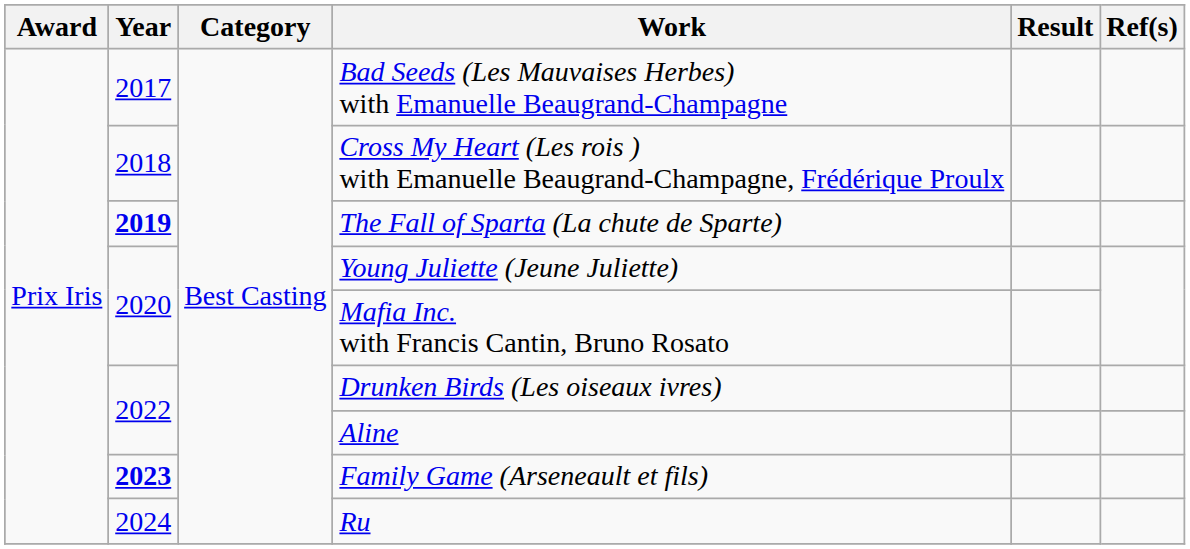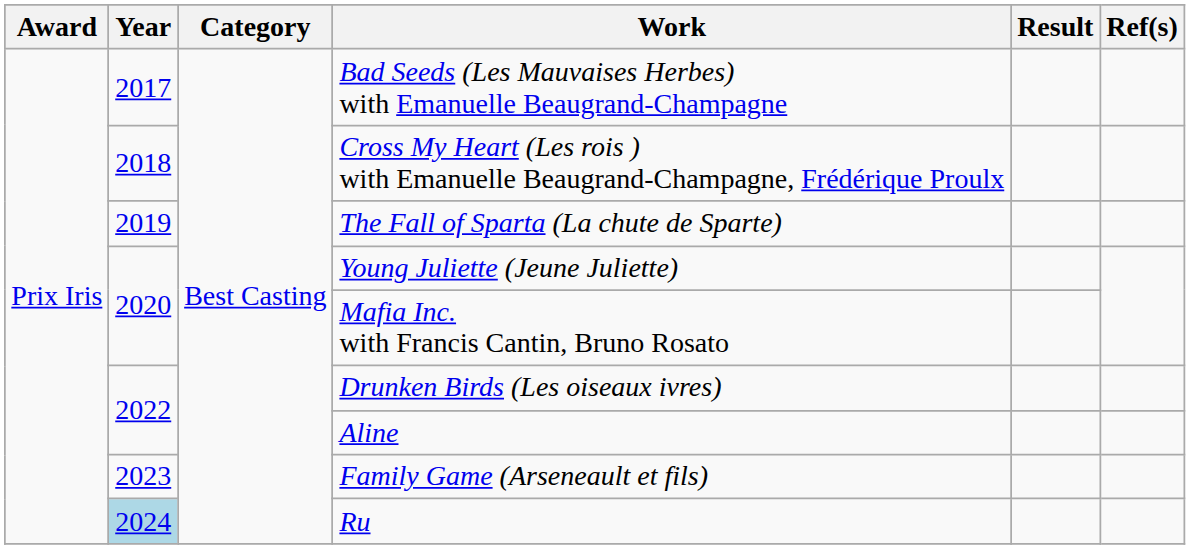(143, 222) bold -> (143, 222) normal
(143, 476) bold -> (143, 476) normal
(143, 520) no background -> (143, 520) lightblue background
